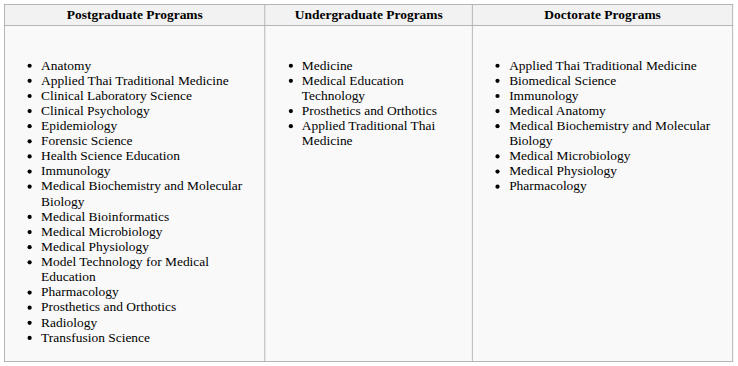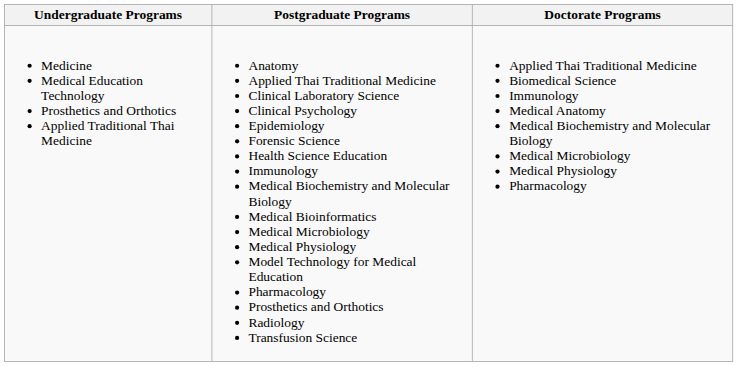columns swapped: (369, 15) <-> (135, 15)
